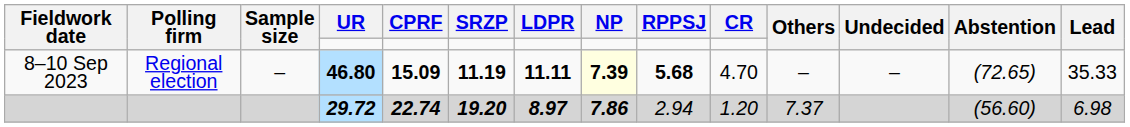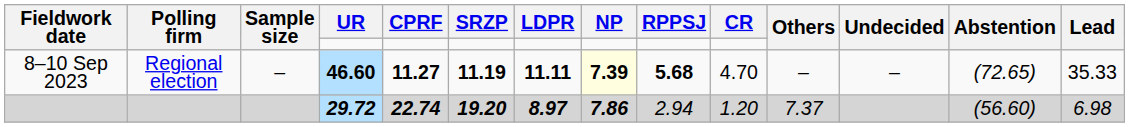(351, 72) 46.80 -> (351, 72) 46.60
(416, 72) 15.09 -> (416, 72) 11.27
